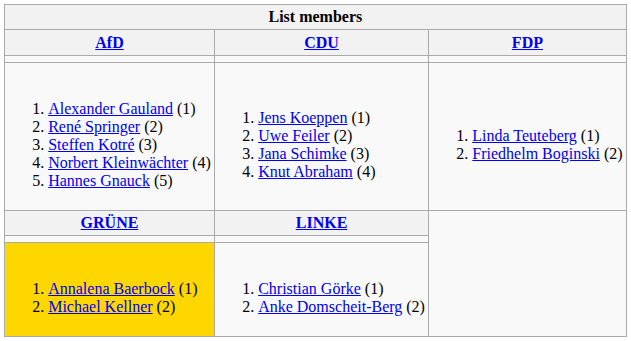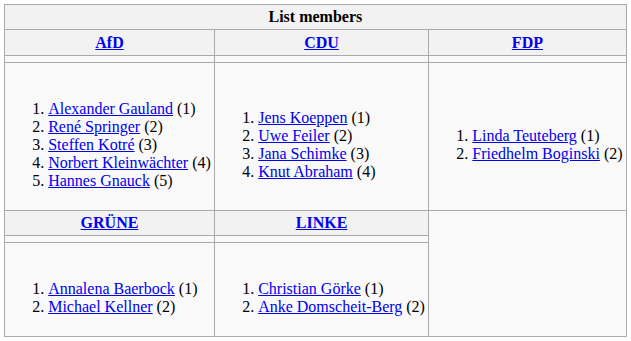(109, 298) gold background -> (109, 298) no background
